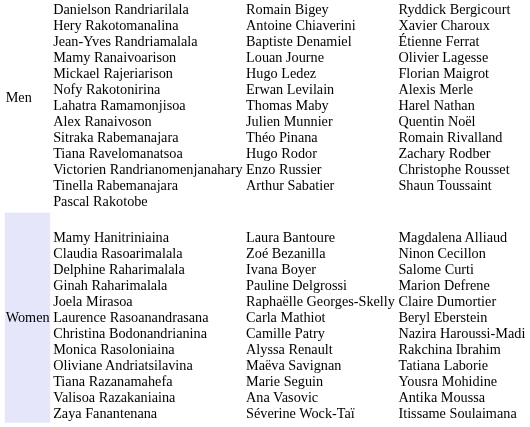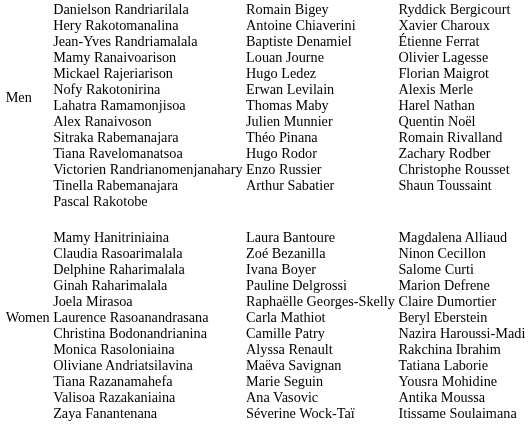(28, 317) lavender background -> (28, 317) no background
